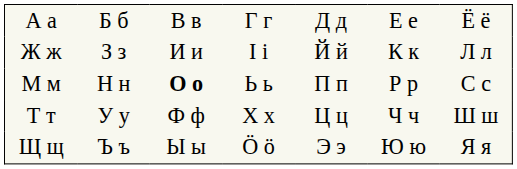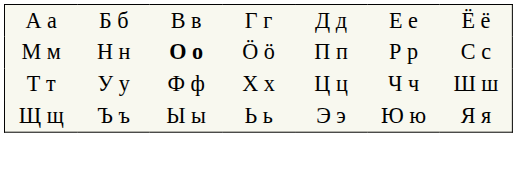- row: (41, 52)
(259, 84) Ь ь -> (259, 52) Ӧ ӧ
(259, 147) Ӧ ӧ -> (259, 115) Ь ь
